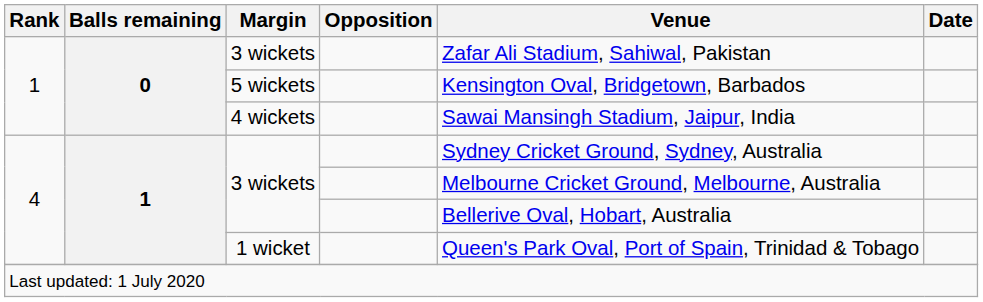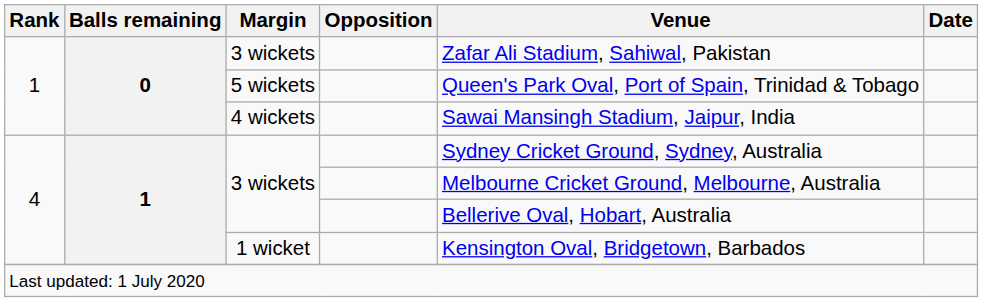(624, 85) Kensington Oval, Bridgetown, Barbados -> (681, 85) Queen's Park Oval, Port of Spain, Trinidad & Tobago
(681, 248) Queen's Park Oval, Port of Spain, Trinidad & Tobago -> (624, 248) Kensington Oval, Bridgetown, Barbados
